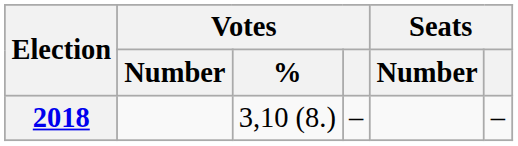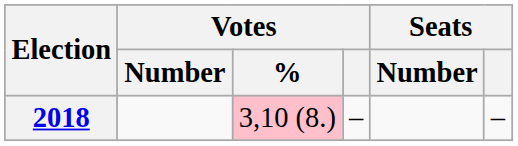(287, 117) no background -> (287, 117) pink background
